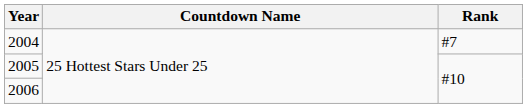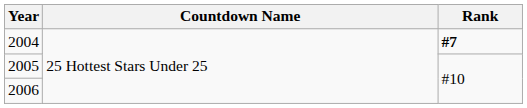(449, 41) normal -> (449, 41) bold
